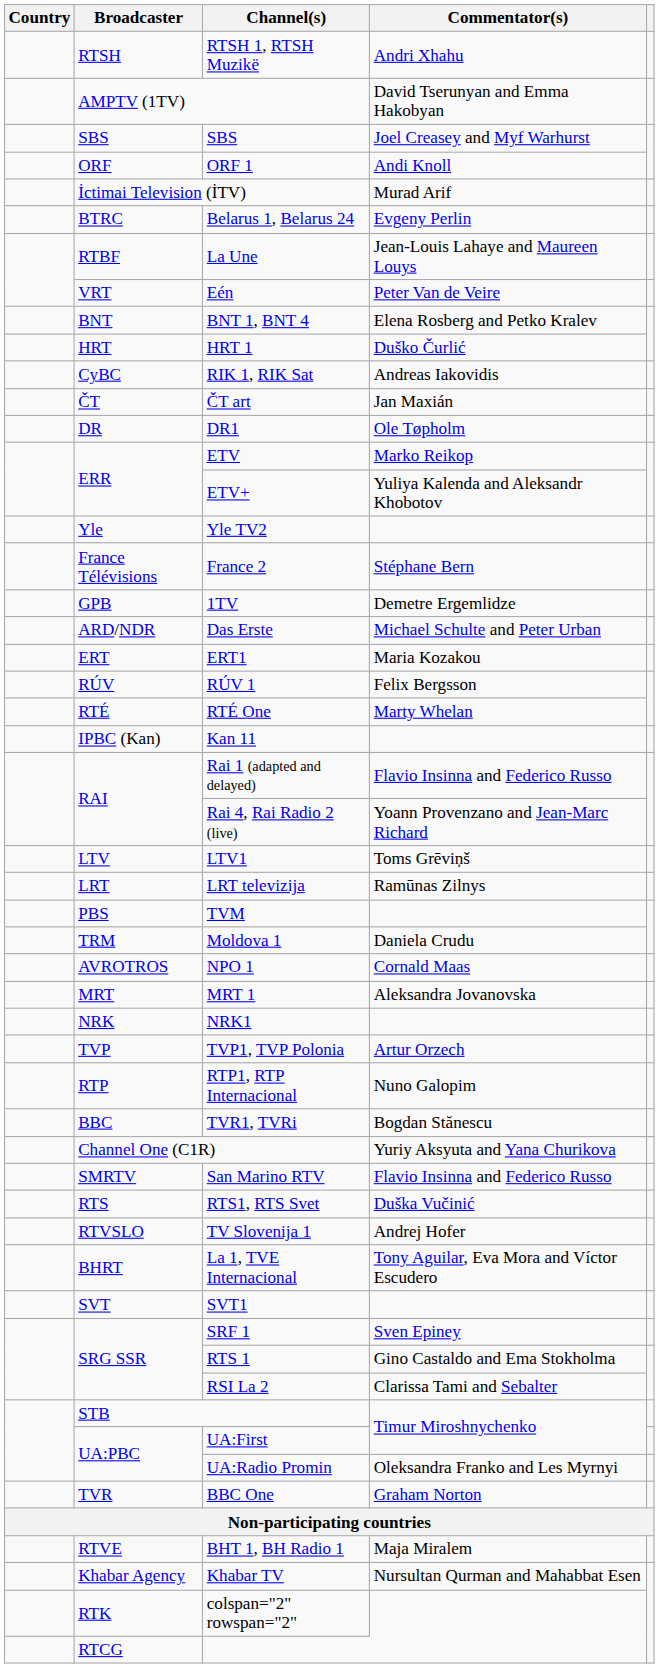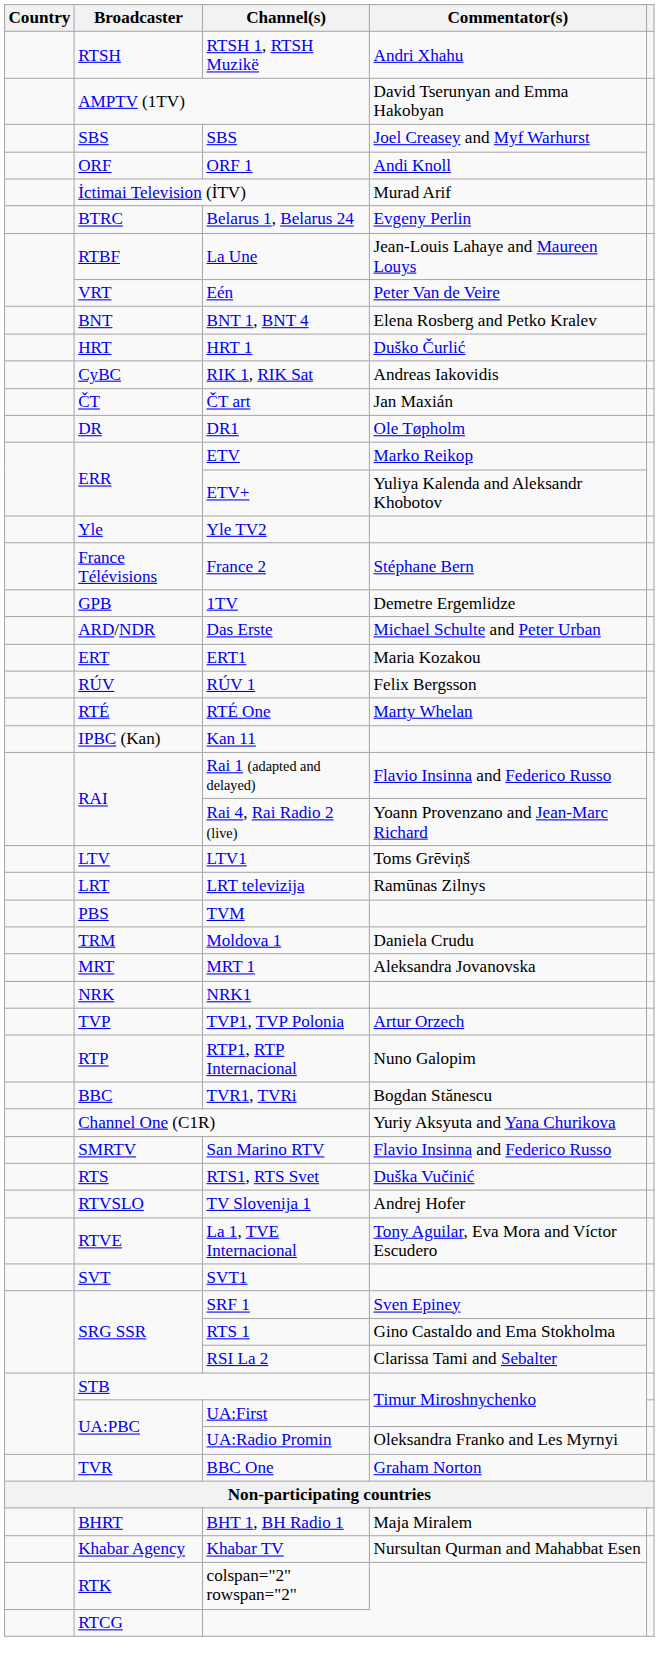- row: (230, 967)
(101, 1267) BHRT -> (100, 1240) RTVE
(100, 1548) RTVE -> (101, 1521) BHRT
